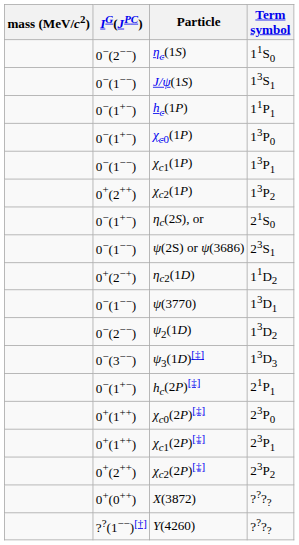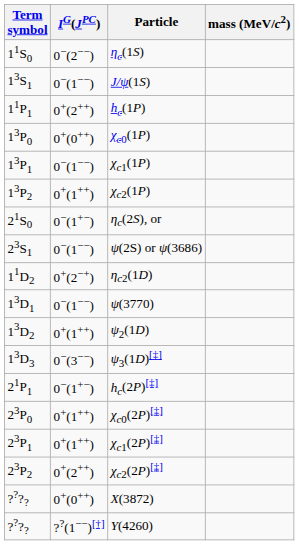columns swapped: (270, 22) <-> (49, 22)
(116, 109) 0−(1+−) -> (74, 109) 0+(2++)
(116, 137) 0−(1+−) -> (74, 137) 0+(0++)
(116, 192) 0+(2++) -> (74, 192) 0+(1++)
(116, 331) 0−(2−−) -> (74, 331) 0+(1++)
